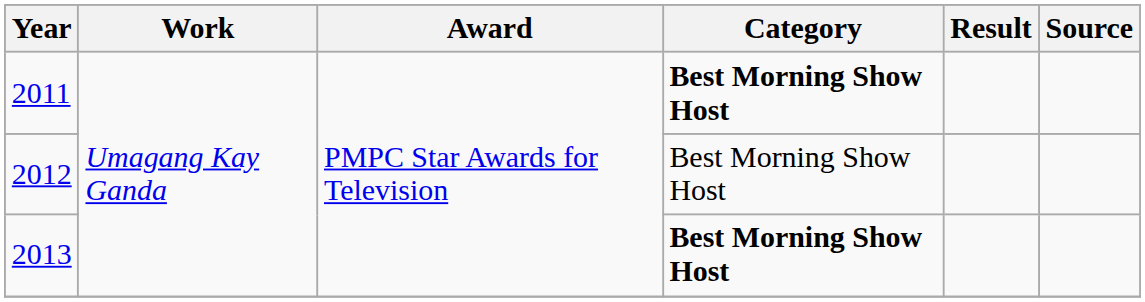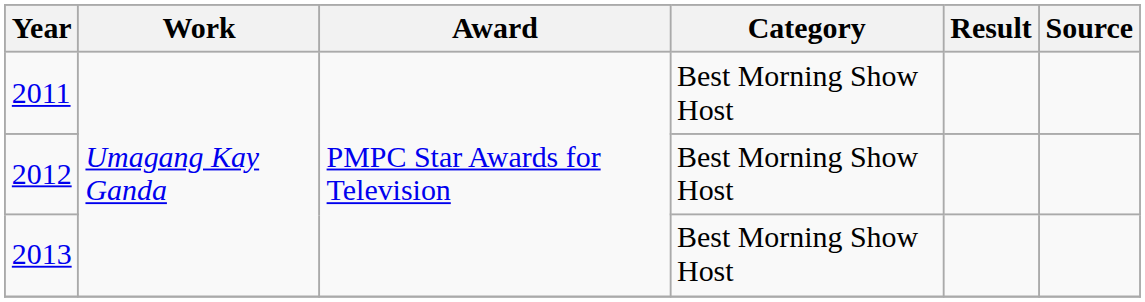(796, 92) bold -> (798, 92) normal
(796, 254) bold -> (798, 254) normal
